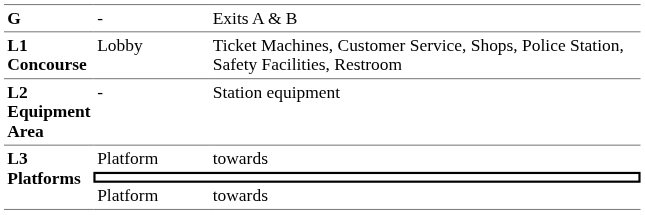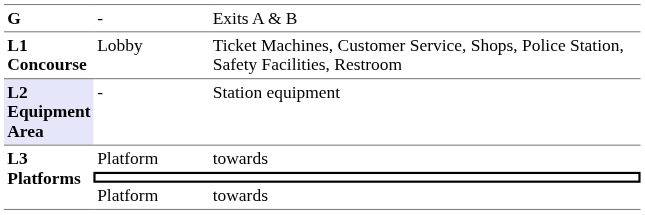(49, 111) no background -> (49, 111) lavender background
